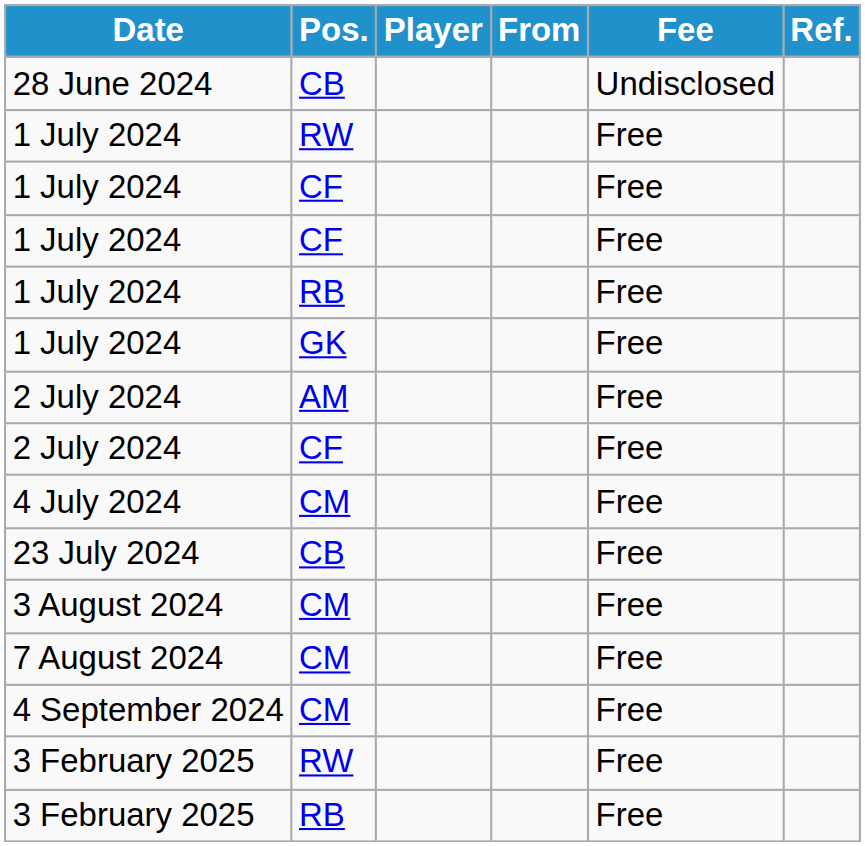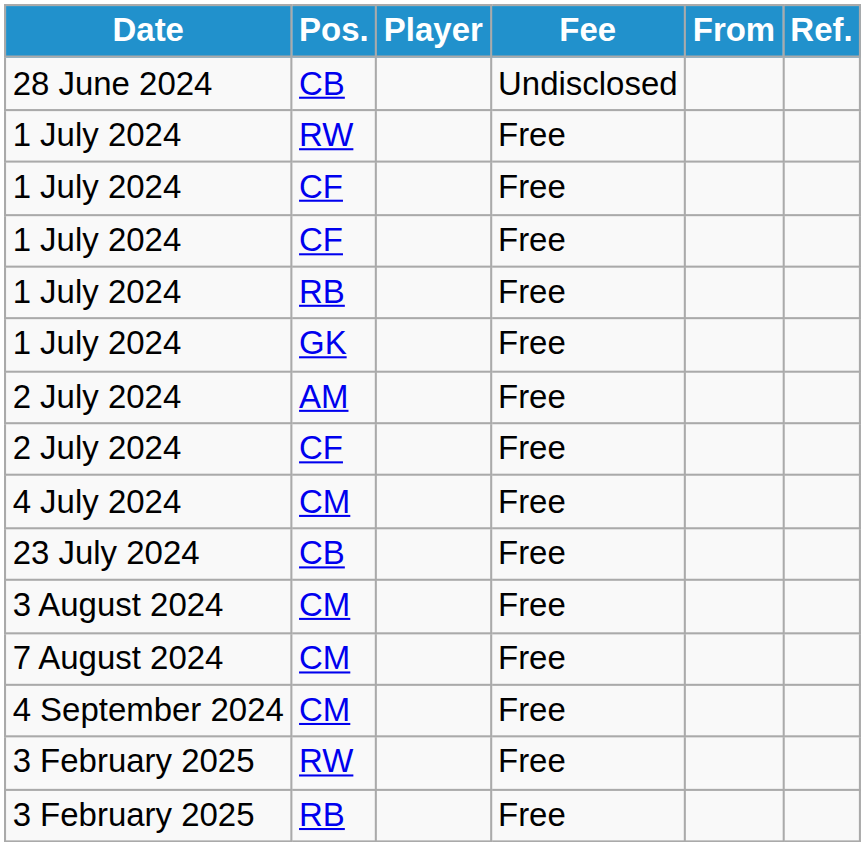columns swapped: (539, 30) <-> (685, 30)
